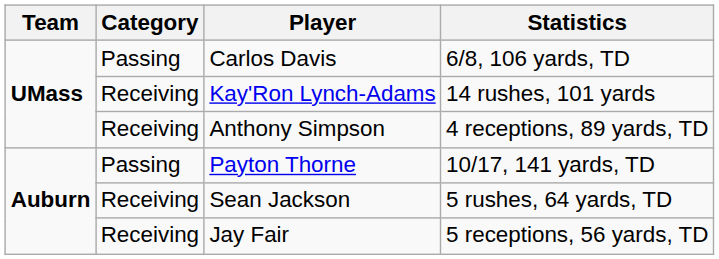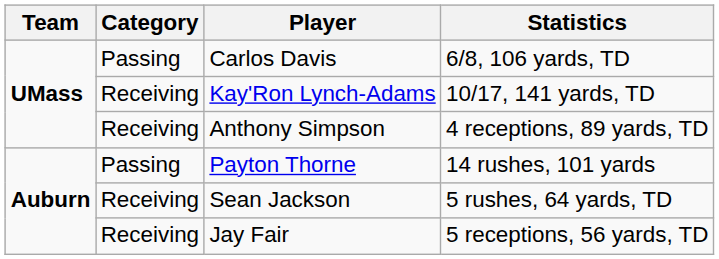(551, 93) 14 rushes, 101 yards -> (550, 93) 10/17, 141 yards, TD
(550, 164) 10/17, 141 yards, TD -> (551, 164) 14 rushes, 101 yards
